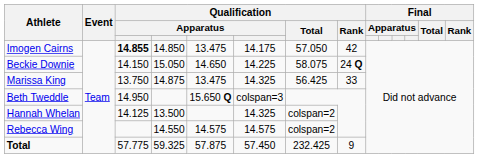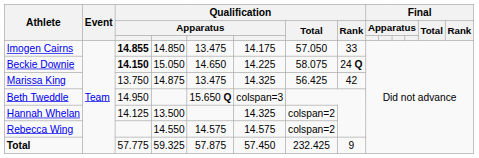(351, 49) 42 -> (351, 49) 33
(133, 65) normal -> (133, 65) bold
(351, 81) 33 -> (351, 81) 42
